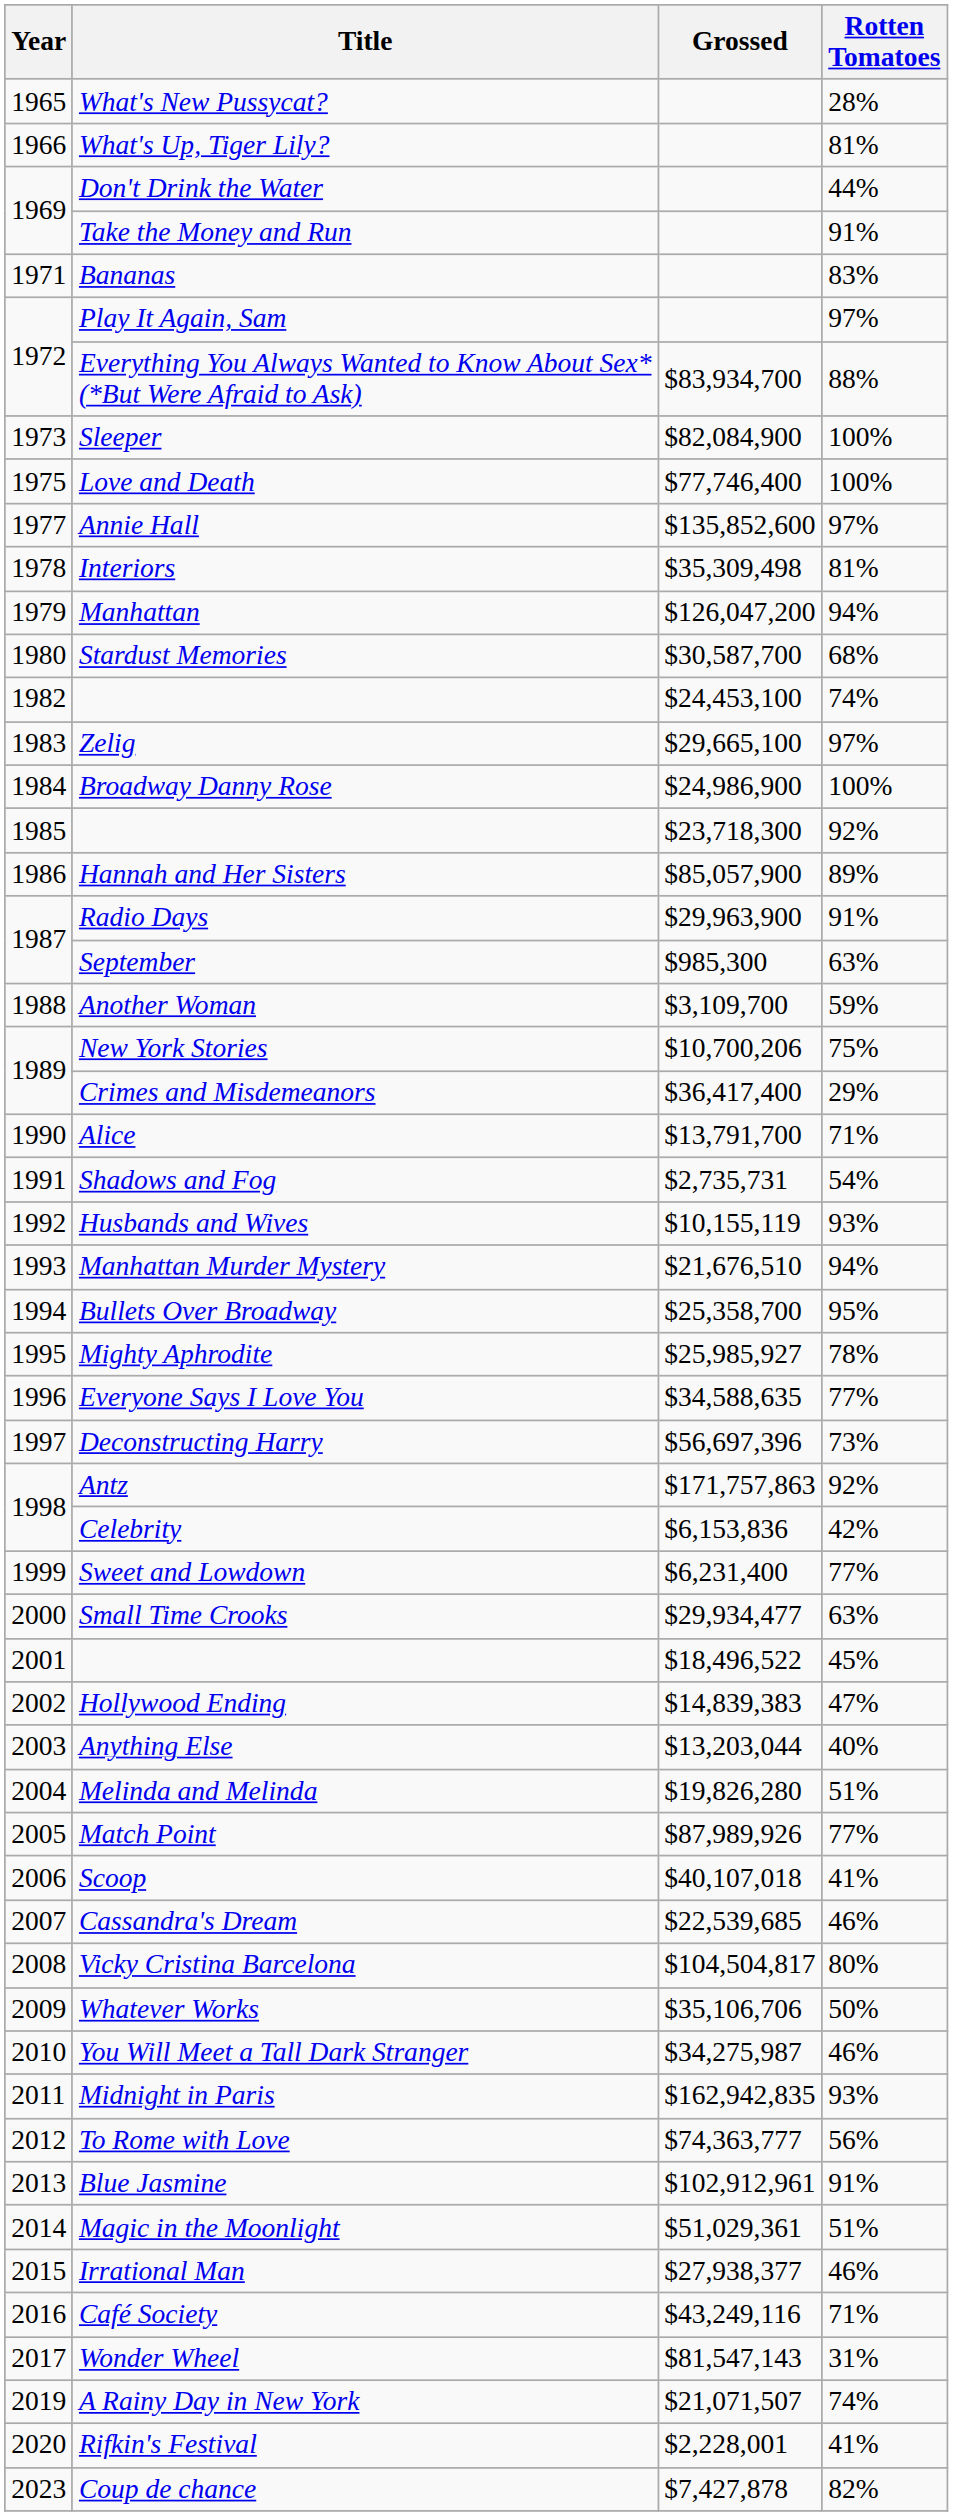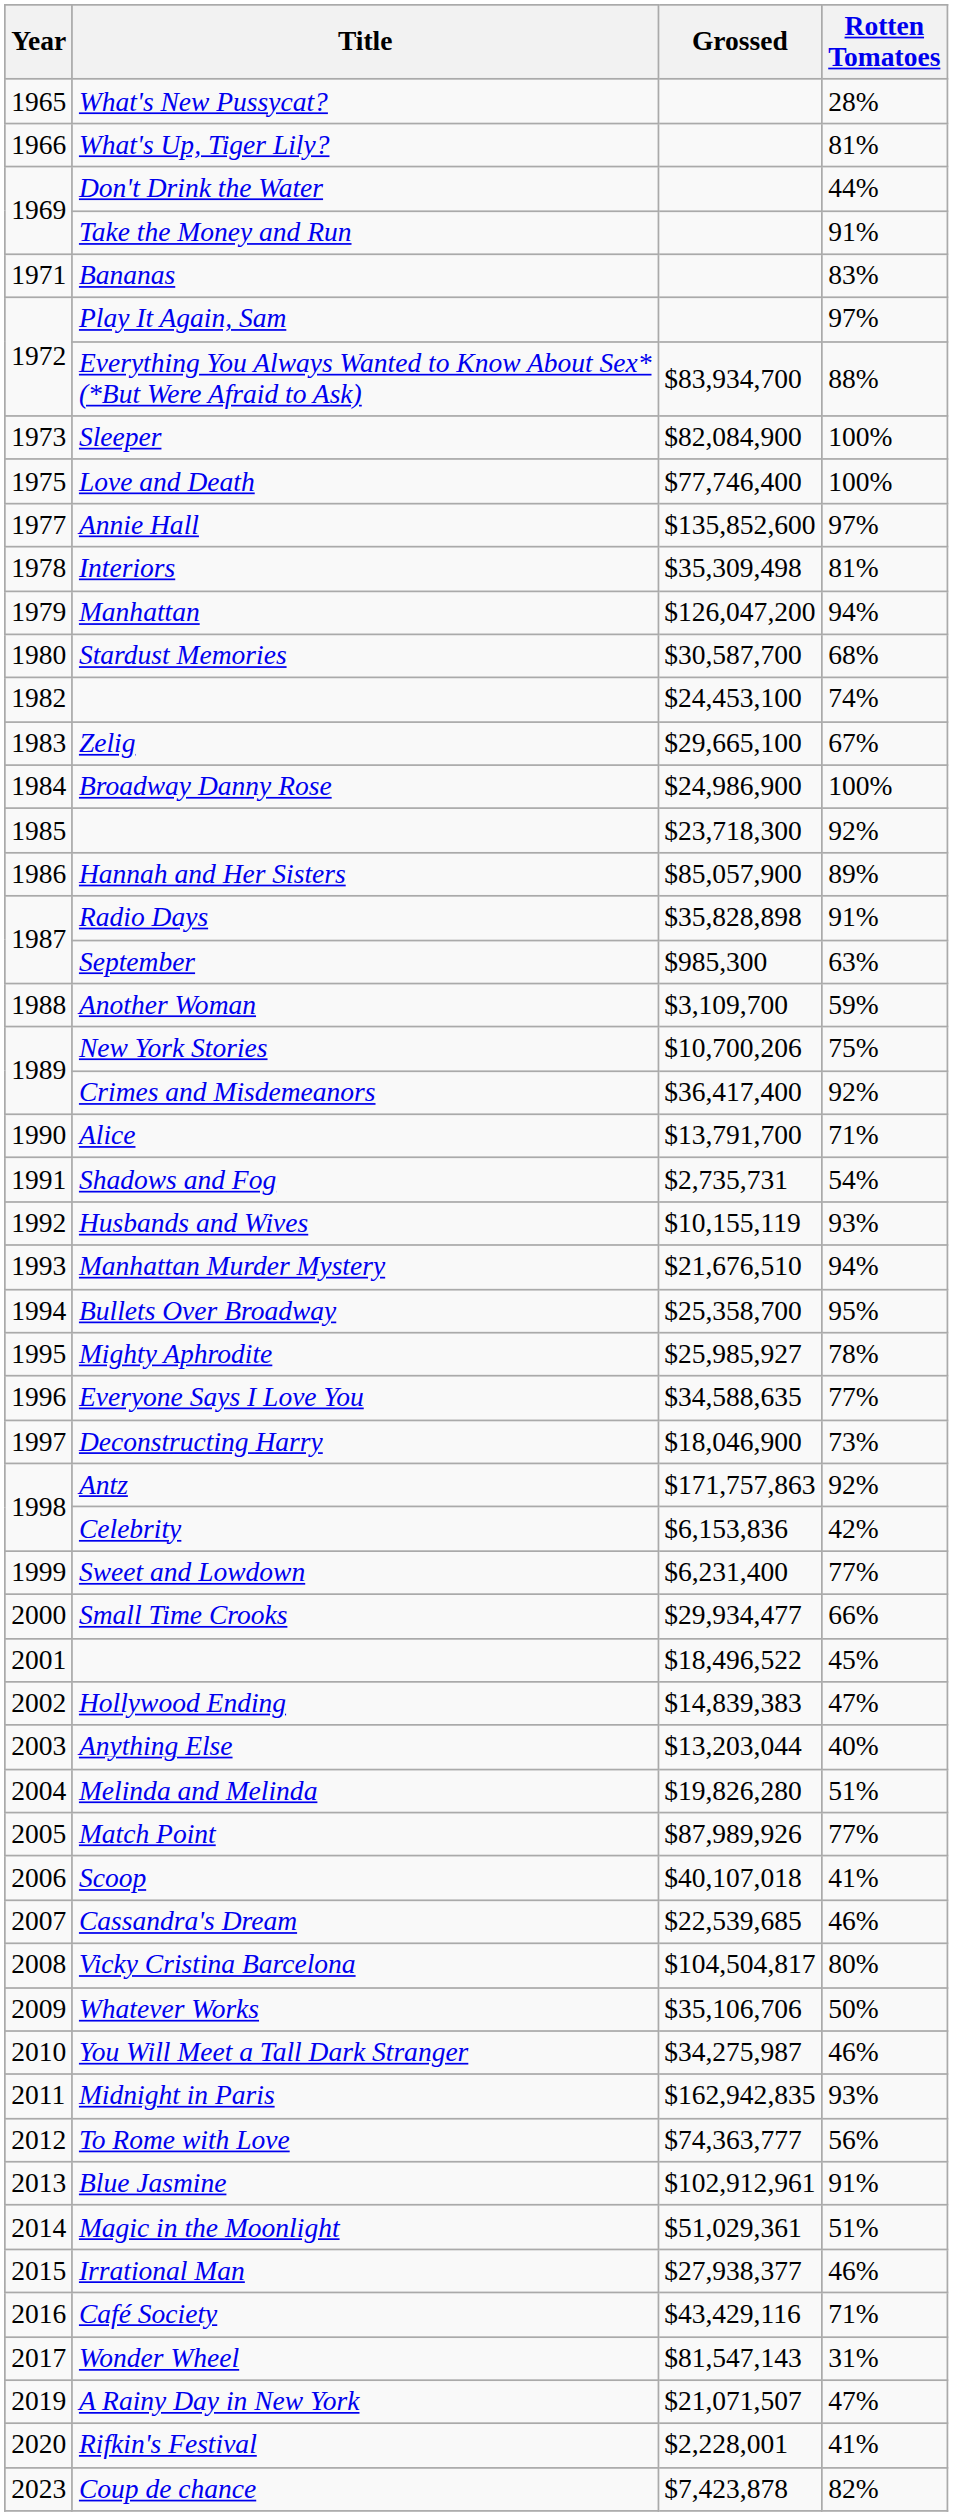(853, 742) 97% -> (853, 742) 67%
(733, 917) $29,963,900 -> (733, 917) $35,828,898
(853, 1092) 29% -> (853, 1092) 92%
(733, 1441) $56,697,396 -> (733, 1441) $18,046,900
(853, 1615) 63% -> (853, 1615) 66%
(732, 2314) $43,249,116 -> (732, 2314) $43,429,116
(853, 2401) 74% -> (853, 2401) 47%
(726, 2488) $7,427,878 -> (726, 2488) $7,423,878
